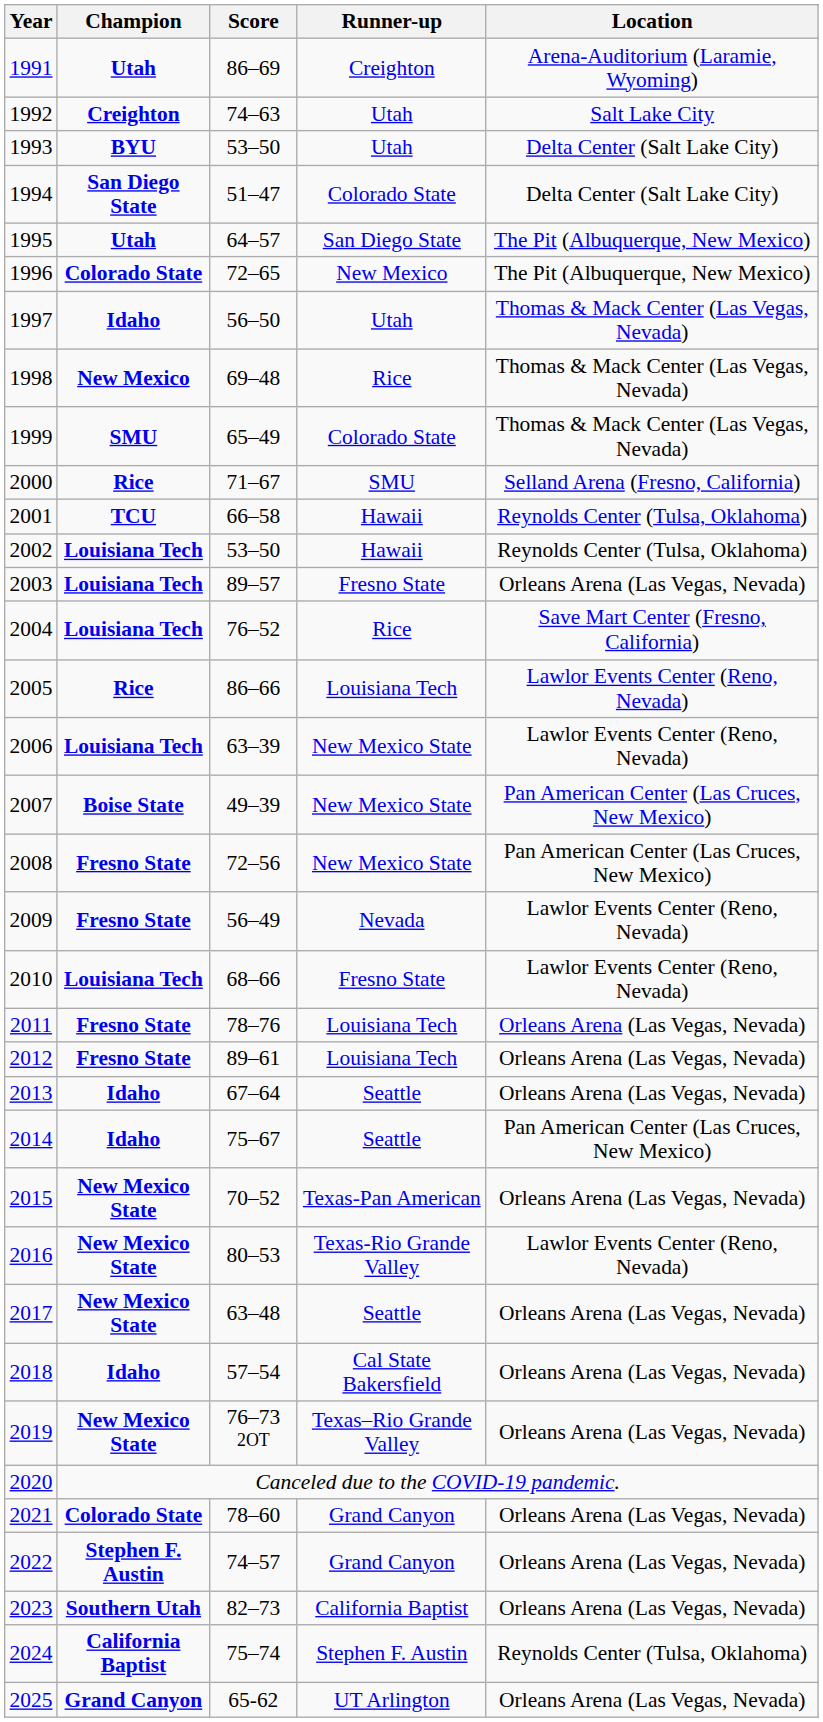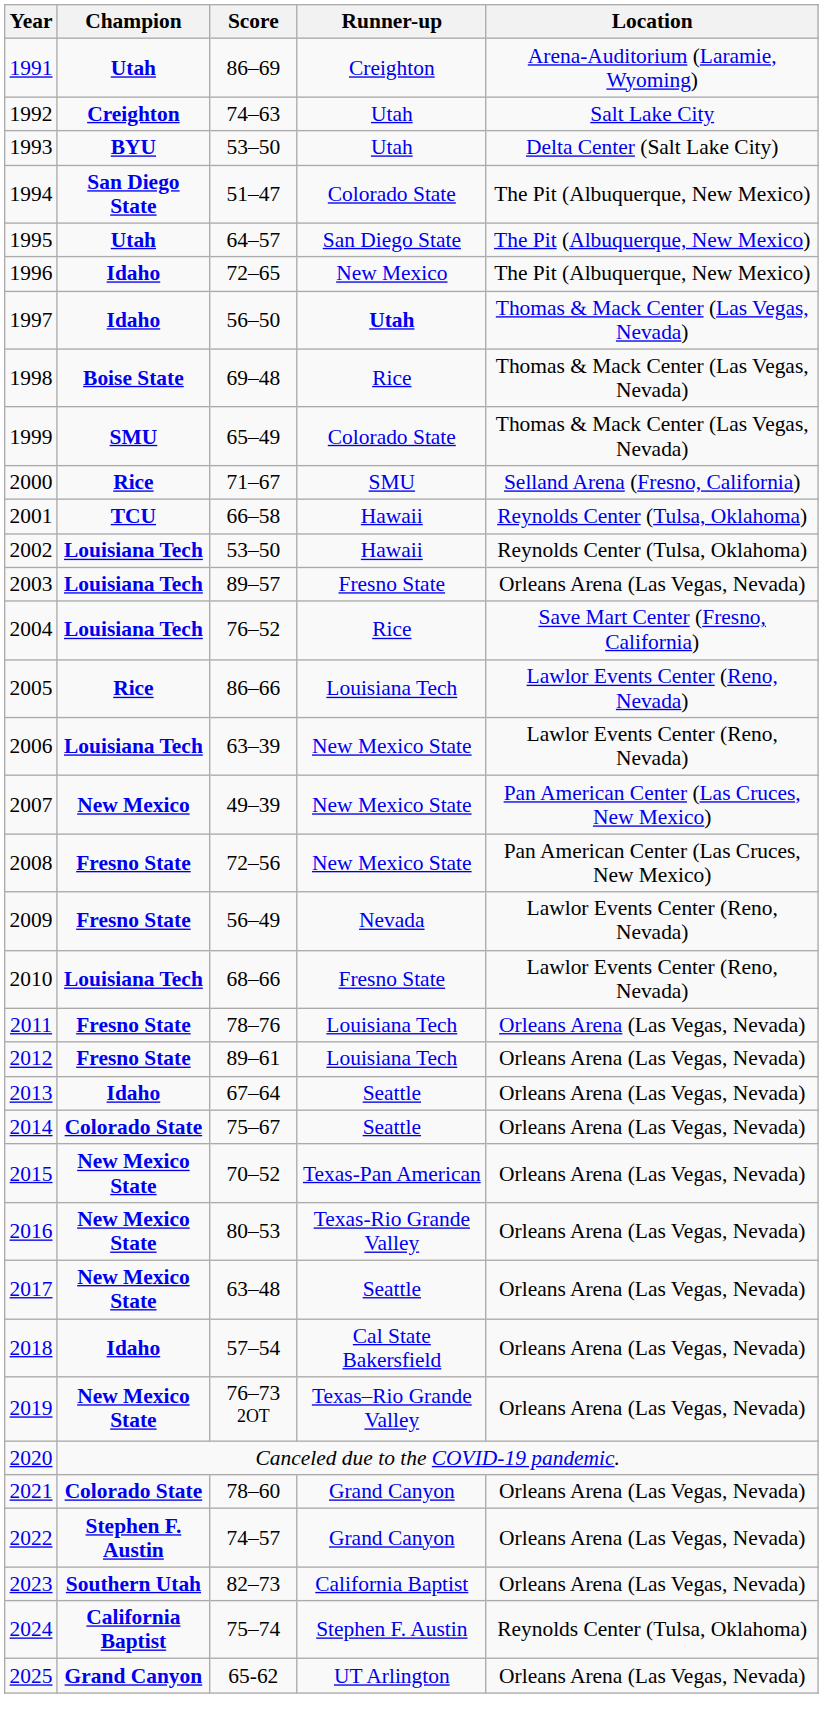(652, 193) Delta Center (Salt Lake City) -> (652, 193) The Pit (Albuquerque, New Mexico)
(133, 273) Colorado State -> (133, 273) Idaho
(392, 319) normal -> (392, 319) bold
(133, 377) New Mexico -> (133, 377) Boise State
(133, 804) Boise State -> (133, 804) New Mexico
(133, 1139) Idaho -> (133, 1127) Colorado State
(652, 1139) Pan American Center (Las Cruces, New Mexico) -> (652, 1127) Orleans Arena (Las Vegas, Nevada)
(652, 1255) Lawlor Events Center (Reno, Nevada) -> (652, 1231) Orleans Arena (Las Vegas, Nevada)
